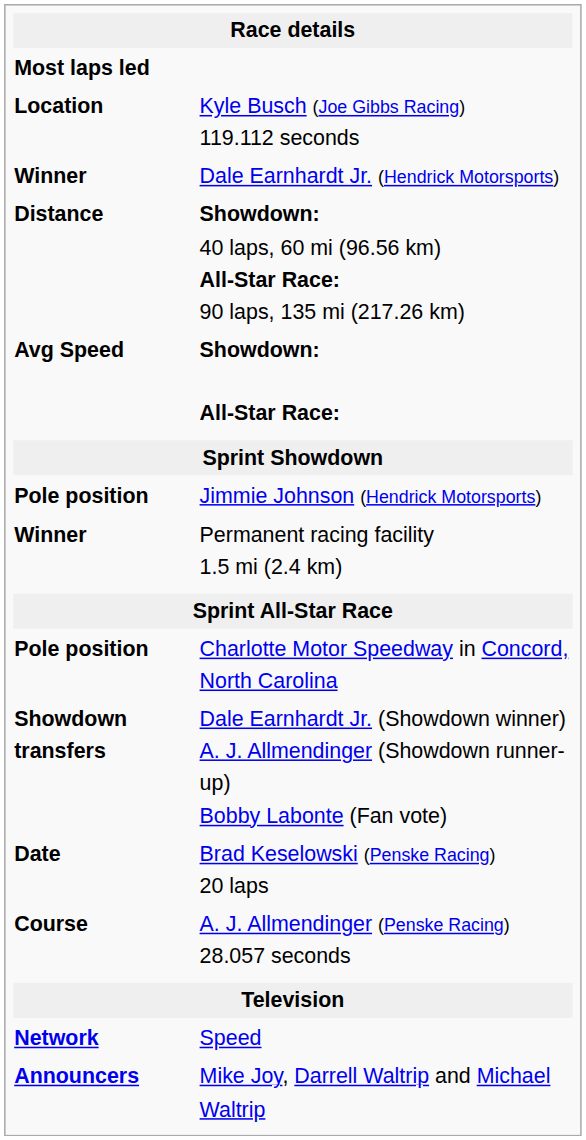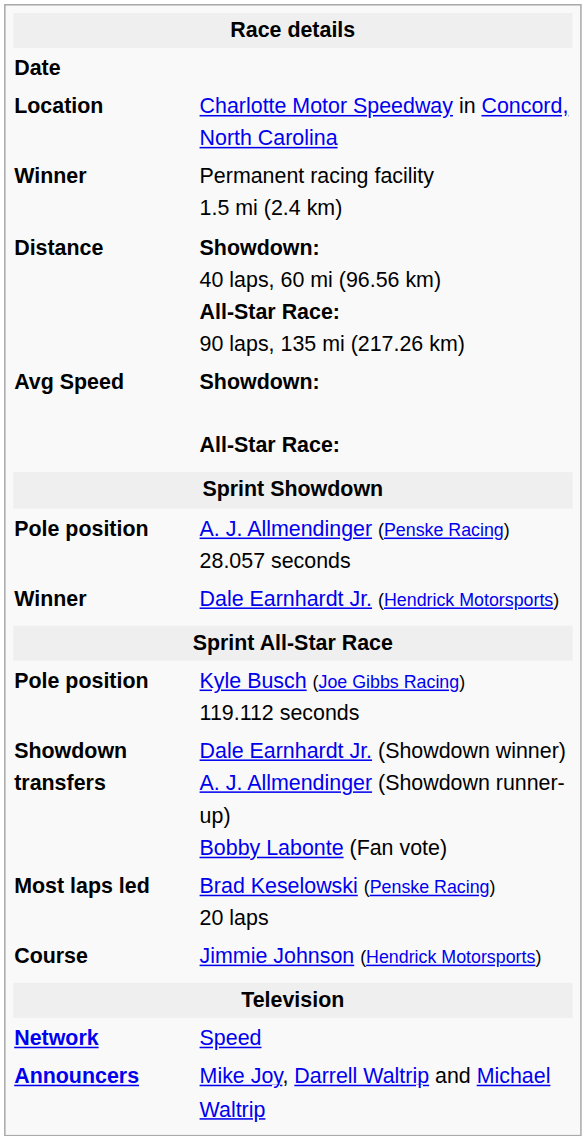(82, 68) Most laps led -> (37, 68) Date
(332, 122) Kyle Busch (Joe Gibbs Racing) 119.112 seconds -> (384, 122) Charlotte Motor Speedway in Concord, North Carolina
(379, 176) Dale Earnhardt Jr. (Hendrick Motorsports) -> (317, 192) Permanent racing facility 1.5 mi (2.4 km)
(370, 496) Jimmie Johnson (Hendrick Motorsports) -> (355, 544) A. J. Allmendinger (Penske Racing) 28.057 seconds
(317, 550) Permanent racing facility 1.5 mi (2.4 km) -> (379, 598) Dale Earnhardt Jr. (Hendrick Motorsports)
(384, 664) Charlotte Motor Speedway in Concord, North Carolina -> (332, 697) Kyle Busch (Joe Gibbs Racing) 119.112 seconds
(37, 853) Date -> (82, 885) Most laps led
(355, 940) A. J. Allmendinger (Penske Racing) 28.057 seconds -> (370, 956) Jimmie Johnson (Hendrick Motorsports)
